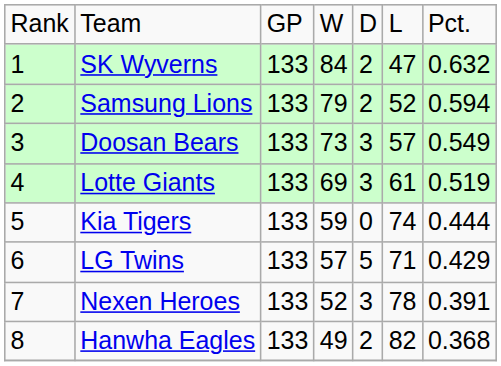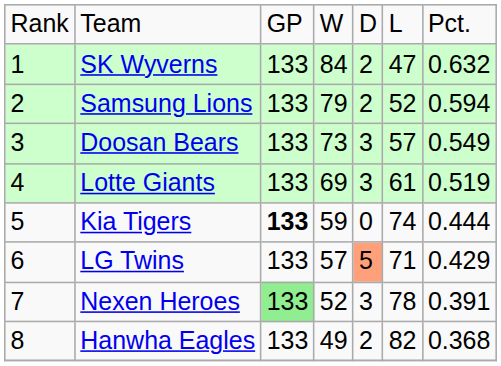(287, 222) normal -> (287, 222) bold
(366, 261) no background -> (366, 261) lightsalmon background
(287, 301) no background -> (287, 301) lightgreen background
